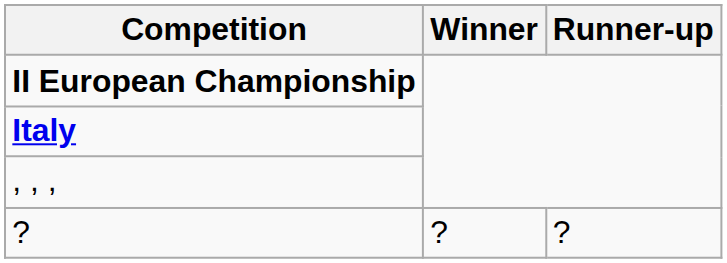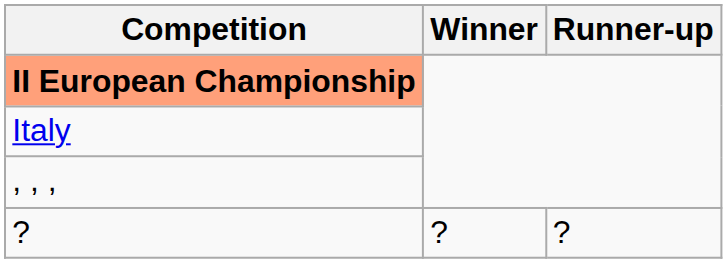(214, 80) no background -> (214, 80) lightsalmon background
(44, 130) bold -> (42, 130) normal
